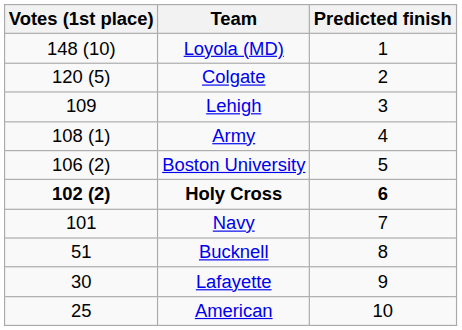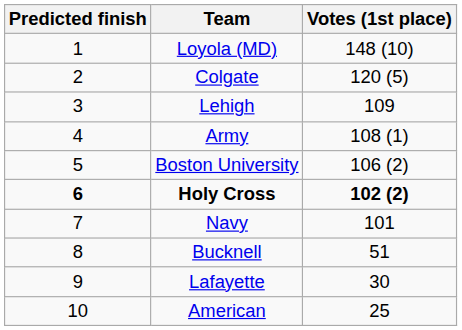columns swapped: (383, 19) <-> (81, 19)
